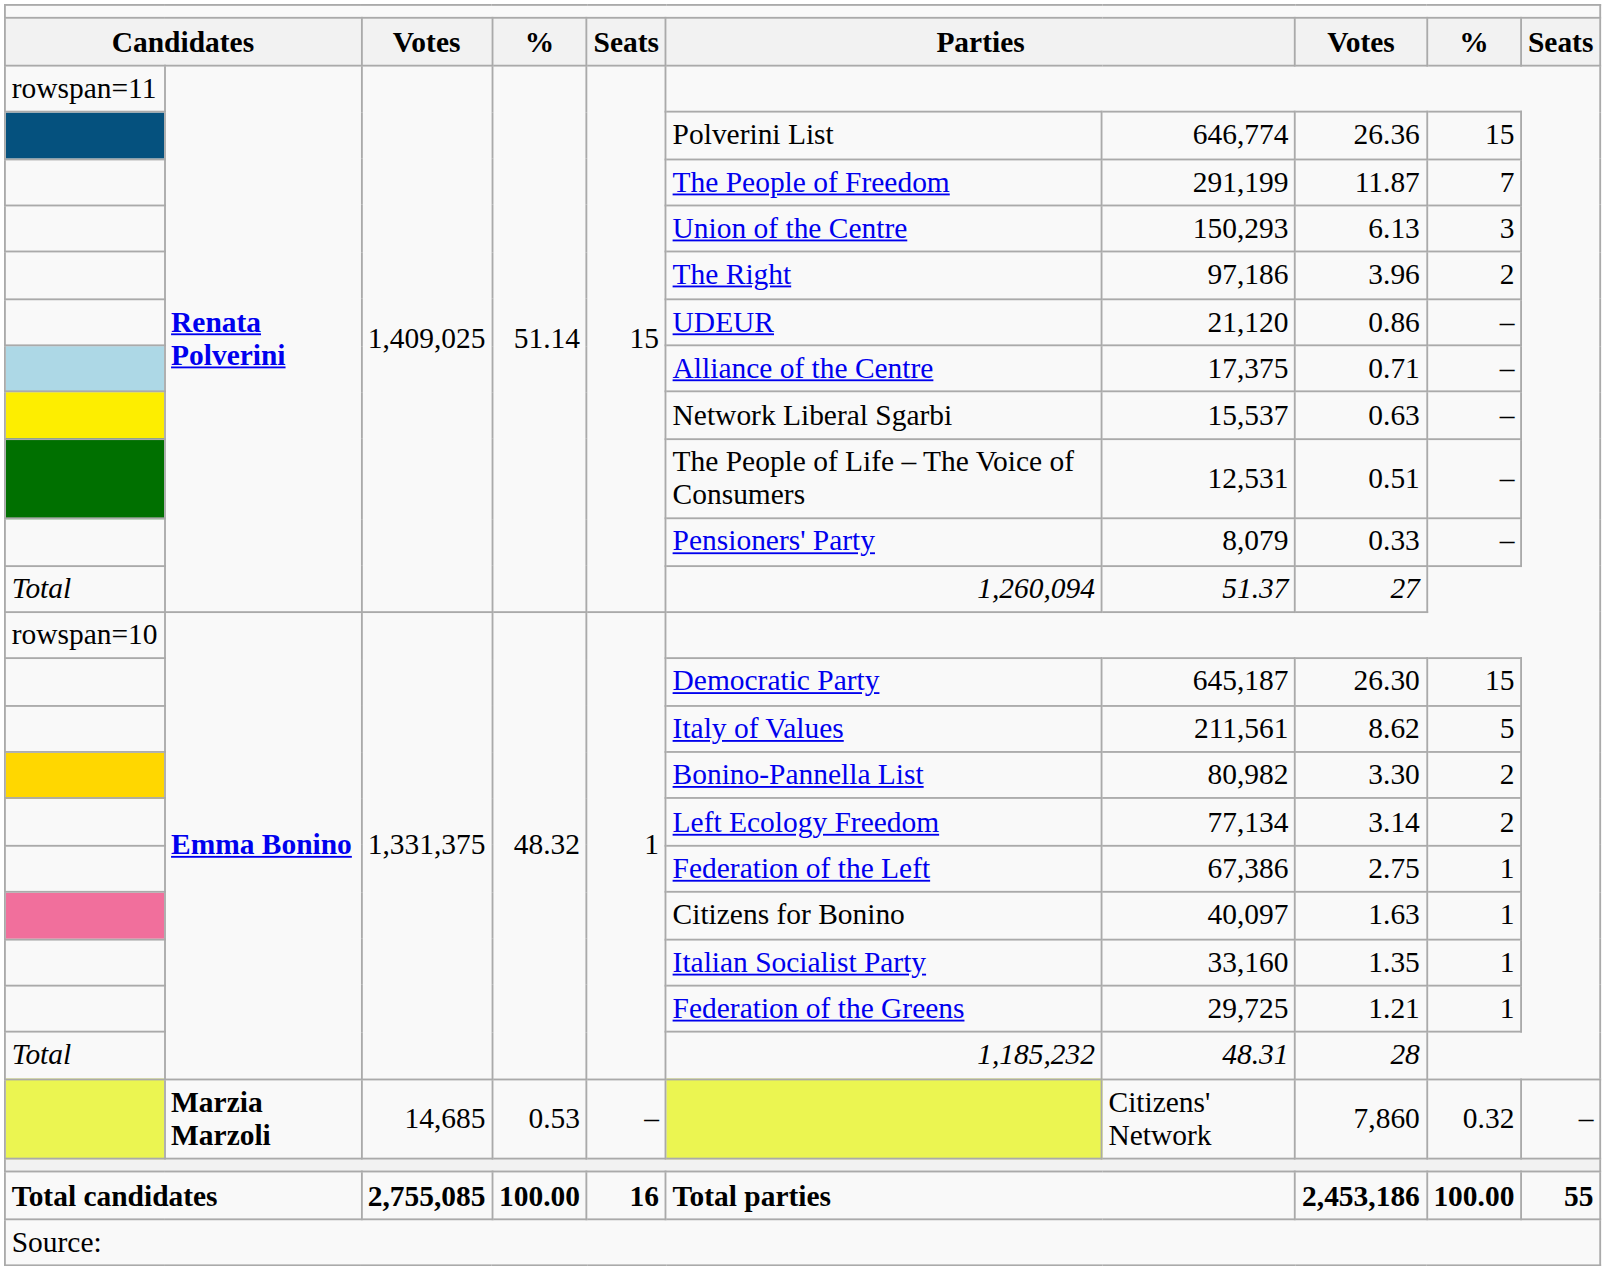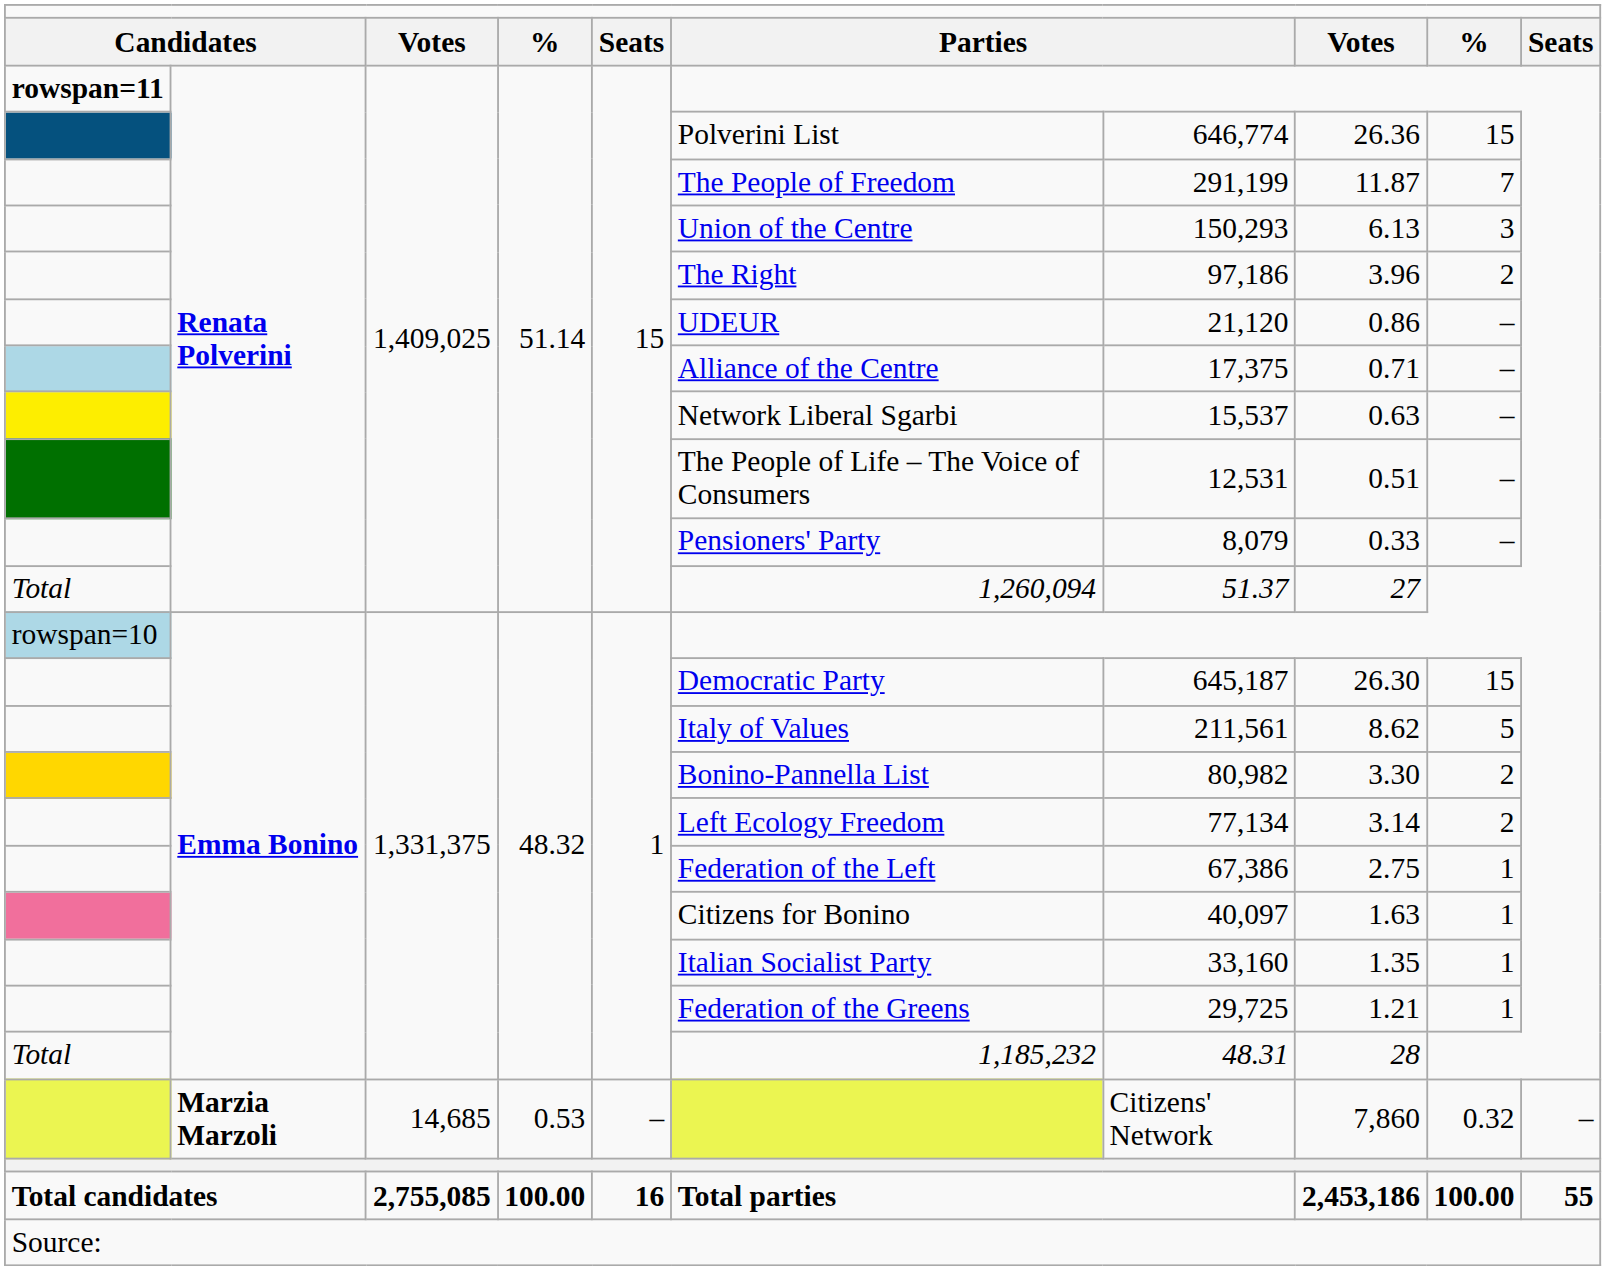(84, 88) normal -> (88, 88) bold
(85, 634) no background -> (85, 634) lightblue background
